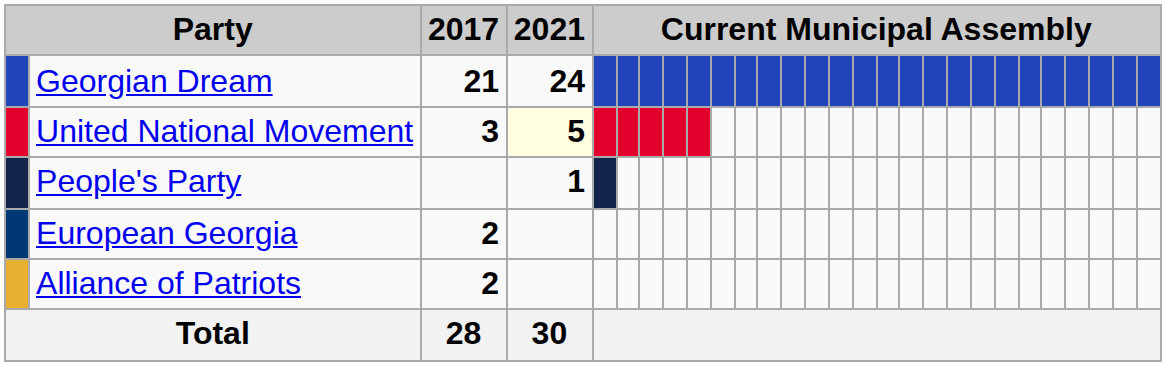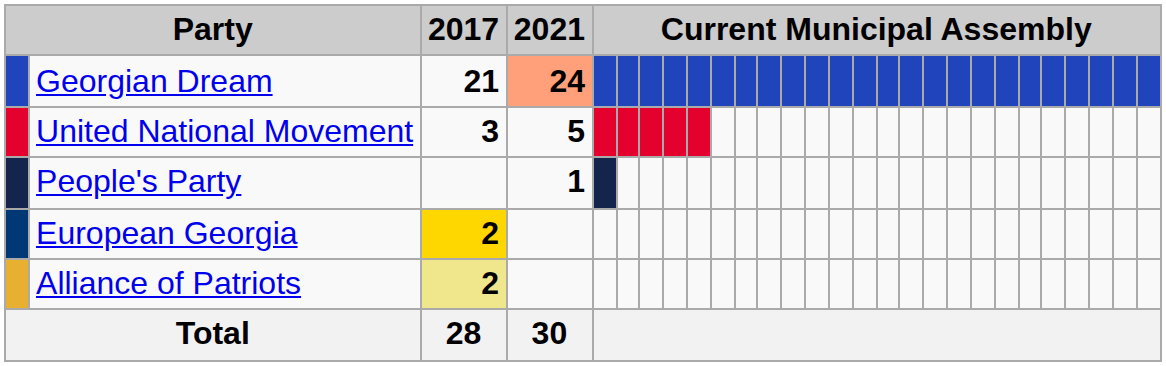(567, 80) no background -> (567, 80) lightsalmon background
(576, 131) lightyellow background -> (576, 131) no background
(490, 232) no background -> (490, 232) gold background
(490, 283) no background -> (490, 283) khaki background
